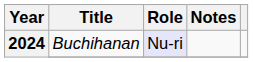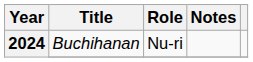(165, 43) lavender background -> (165, 43) no background
